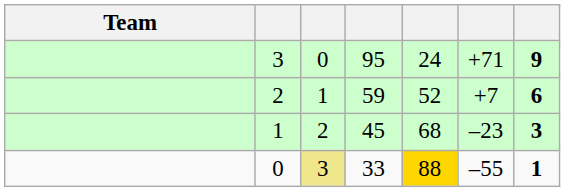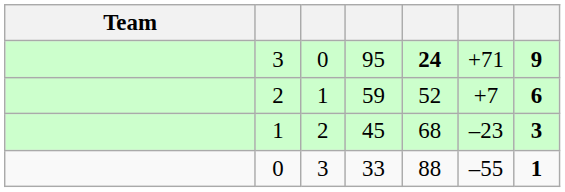(430, 58) normal -> (430, 58) bold
(323, 167) khaki background -> (323, 167) no background
(430, 167) gold background -> (430, 167) no background
